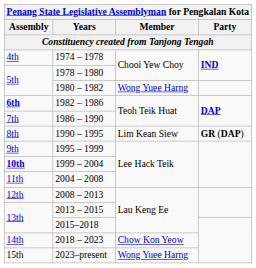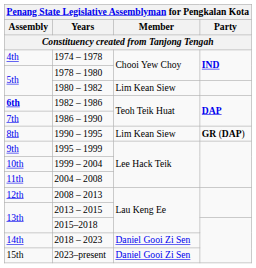(153, 88) Wong Yuee Harng -> (146, 88) Lim Kean Siew
(16, 164) bold -> (15, 164) normal
(151, 240) Chow Kon Yeow -> (153, 240) Daniel Gooi Zi Sen
(153, 255) Wong Yuee Harng -> (153, 255) Daniel Gooi Zi Sen
